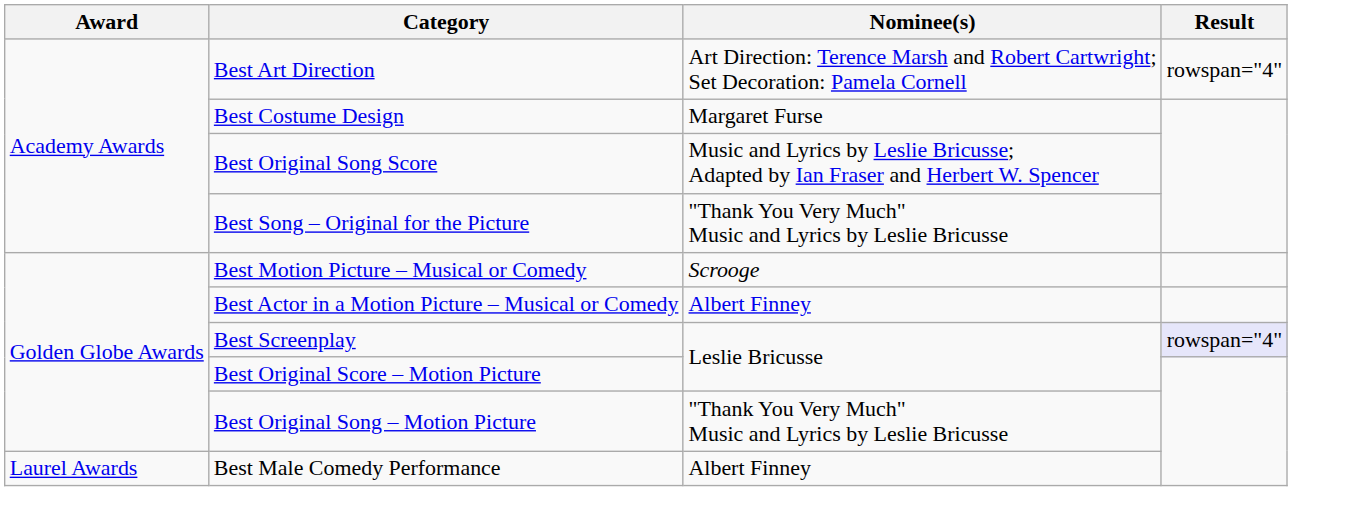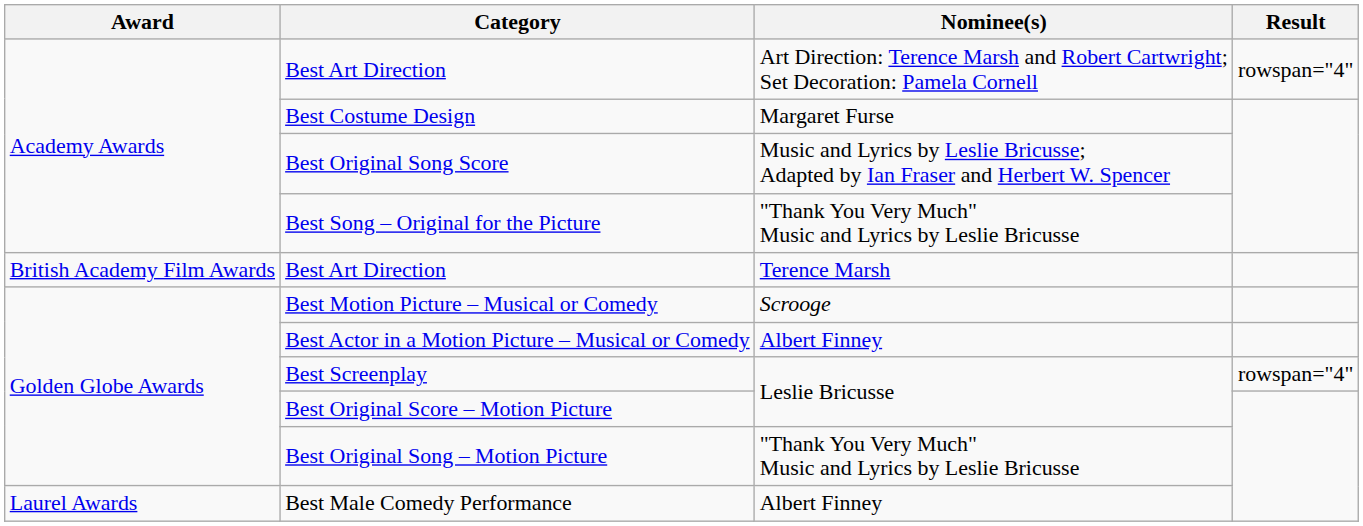+ row: (365, 269)
(1224, 339) lavender background -> (1296, 373) no background
